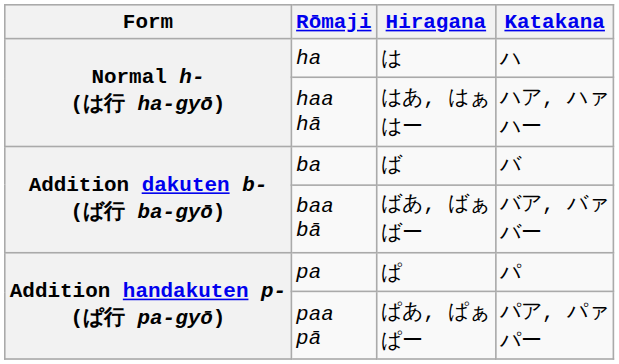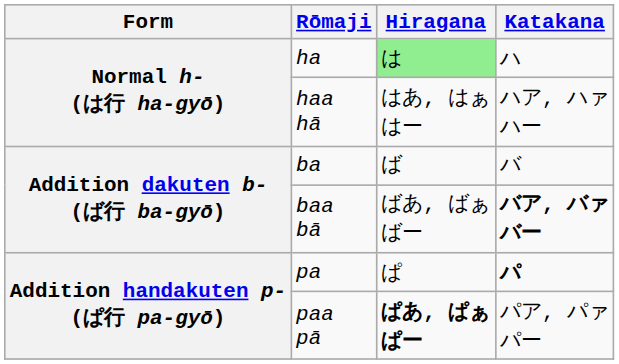(392, 59) no background -> (392, 59) lightgreen background
(555, 219) normal -> (555, 219) bold
(511, 273) normal -> (511, 273) bold
(436, 326) normal -> (436, 326) bold
